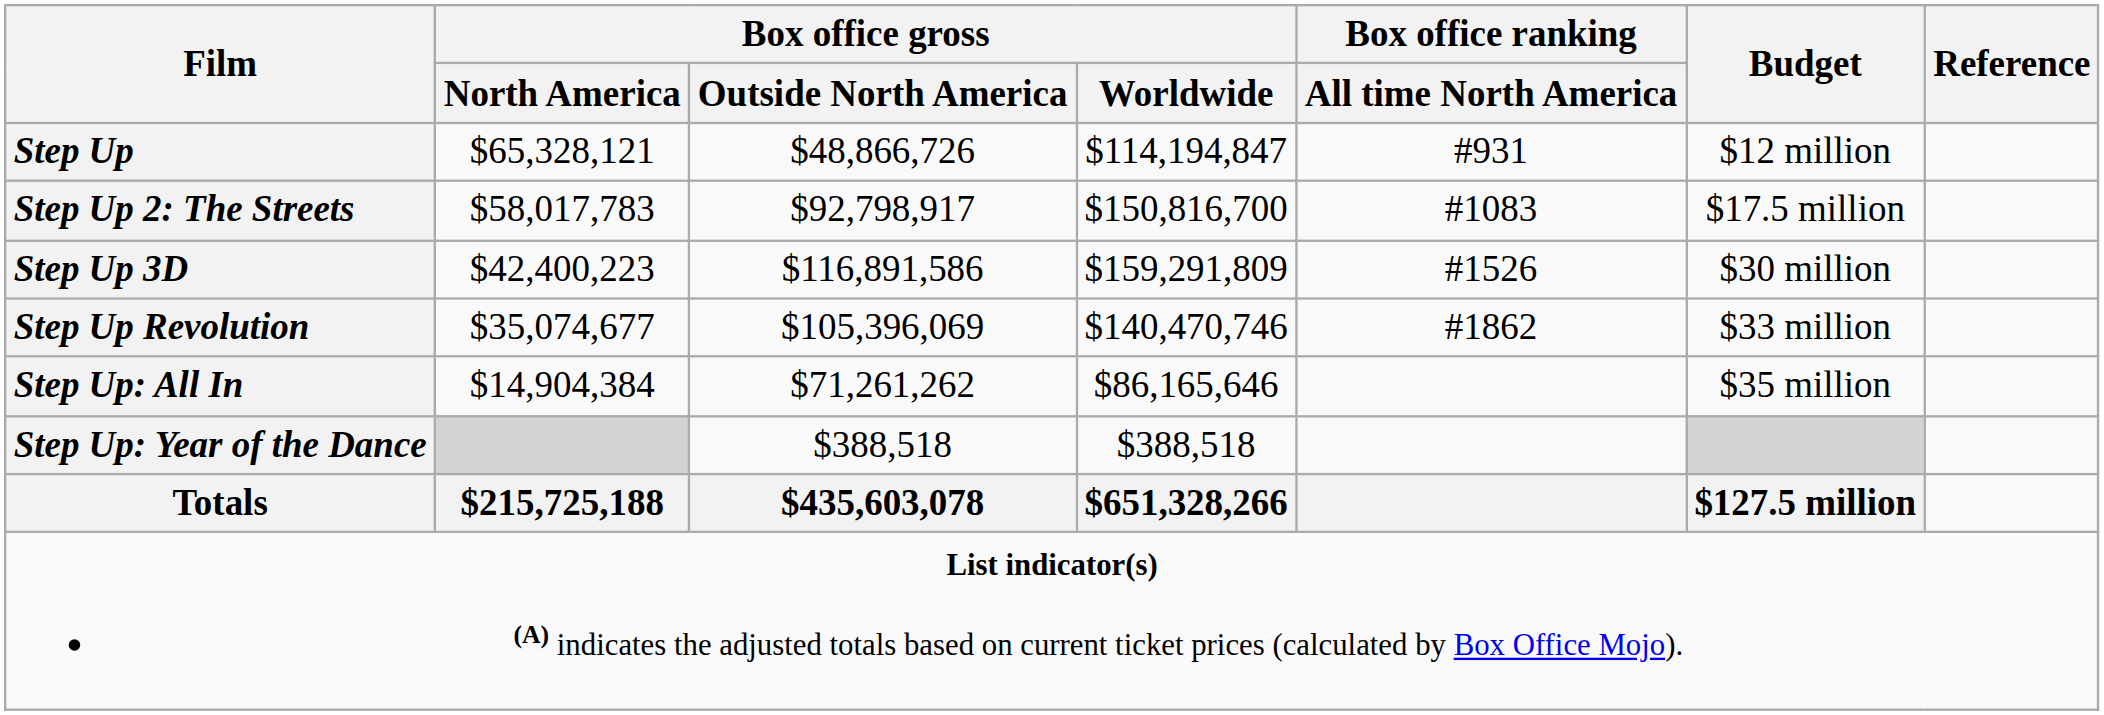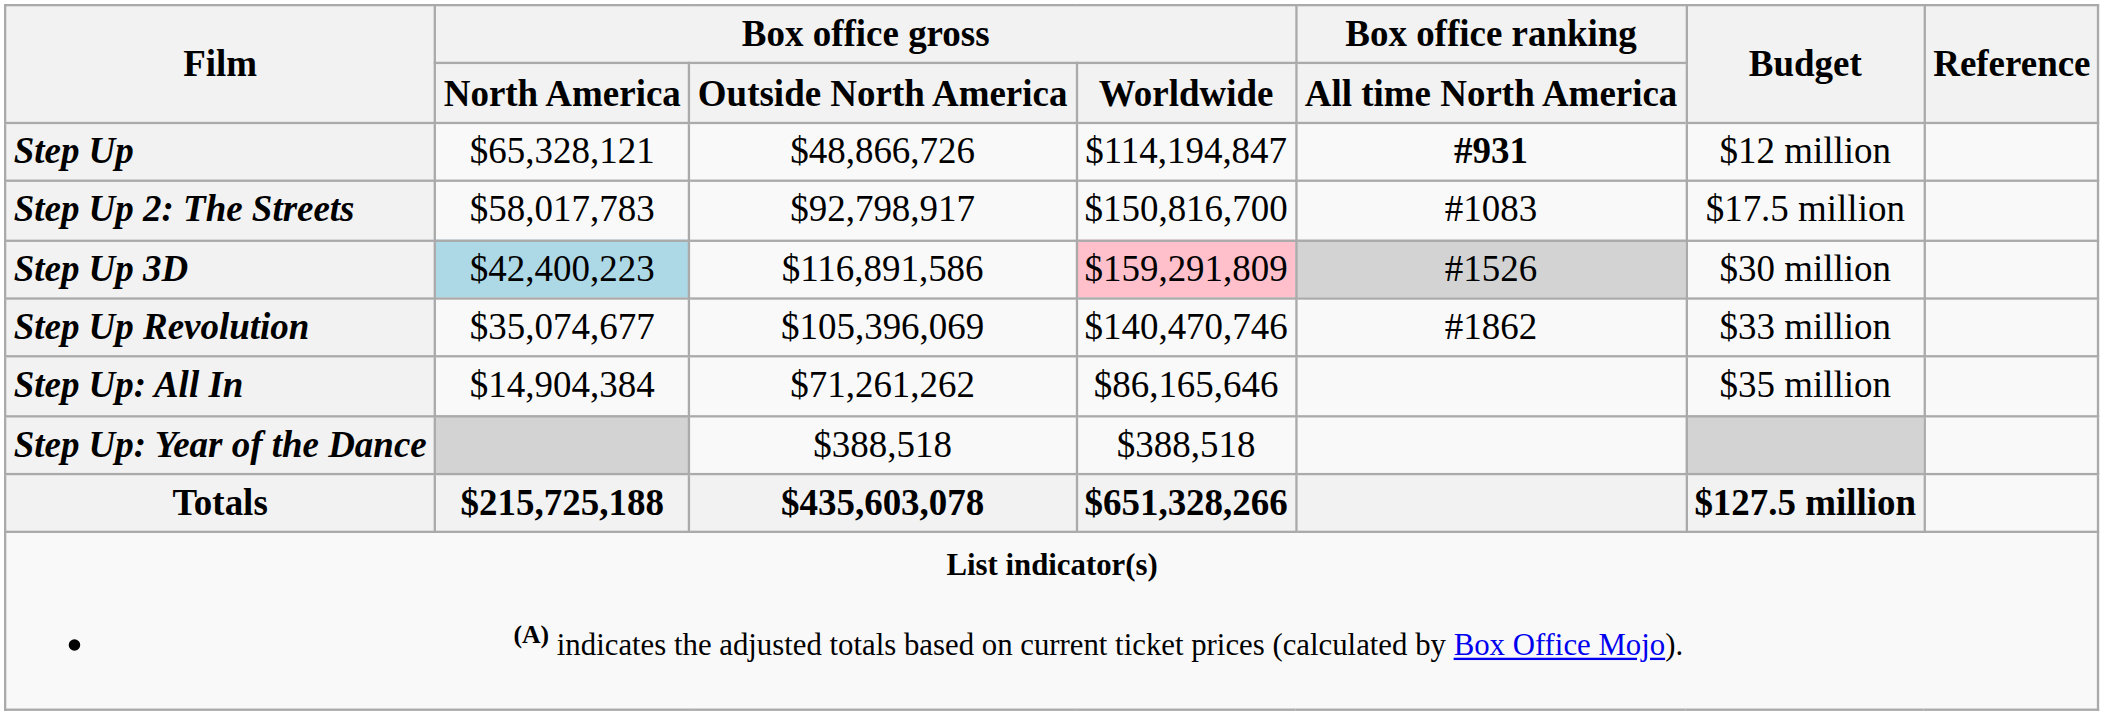(1491, 151) normal -> (1491, 151) bold
(562, 268) no background -> (562, 268) lightblue background
(1186, 268) no background -> (1186, 268) pink background
(1491, 268) no background -> (1491, 268) lightgrey background
